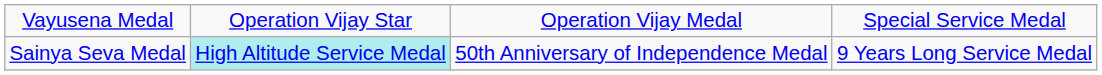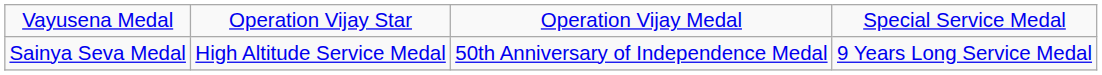(321, 53) paleturquoise background -> (321, 53) no background
